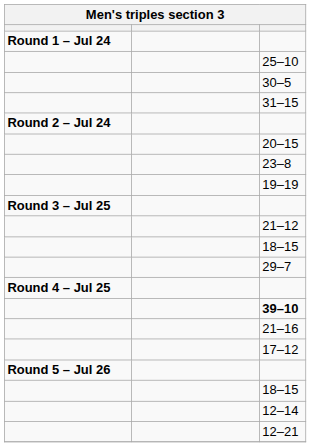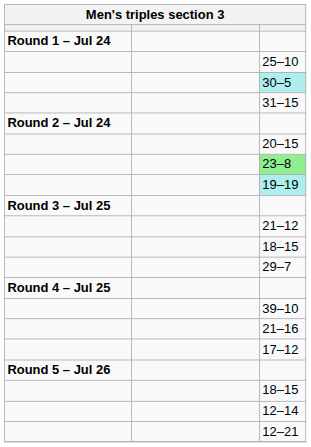(277, 82) no background -> (277, 82) paleturquoise background
(277, 164) no background -> (277, 164) lightgreen background
(280, 185) no background -> (280, 185) paleturquoise background
(280, 308) bold -> (280, 308) normal
